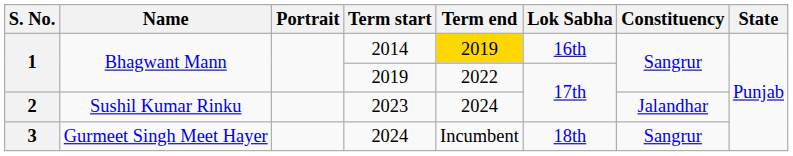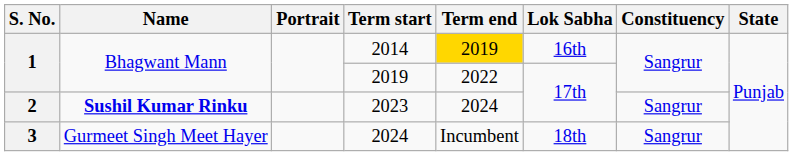(166, 106) normal -> (166, 106) bold
(673, 106) Jalandhar -> (673, 106) Sangrur
